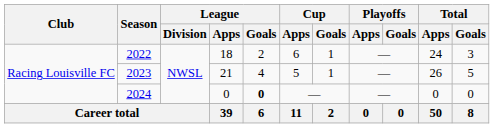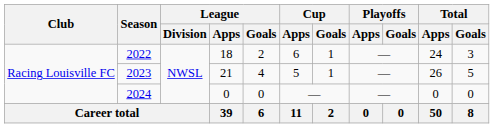(261, 93) bold -> (261, 93) normal
